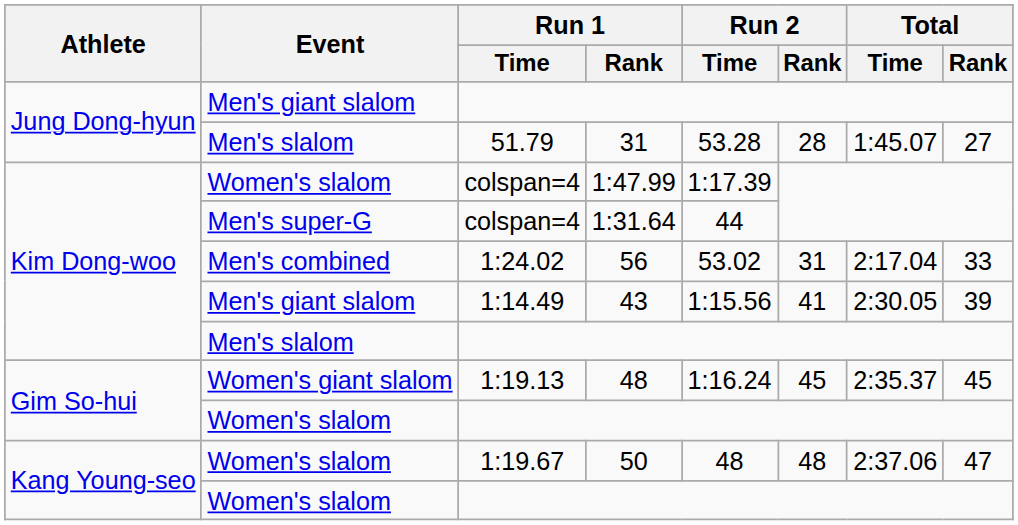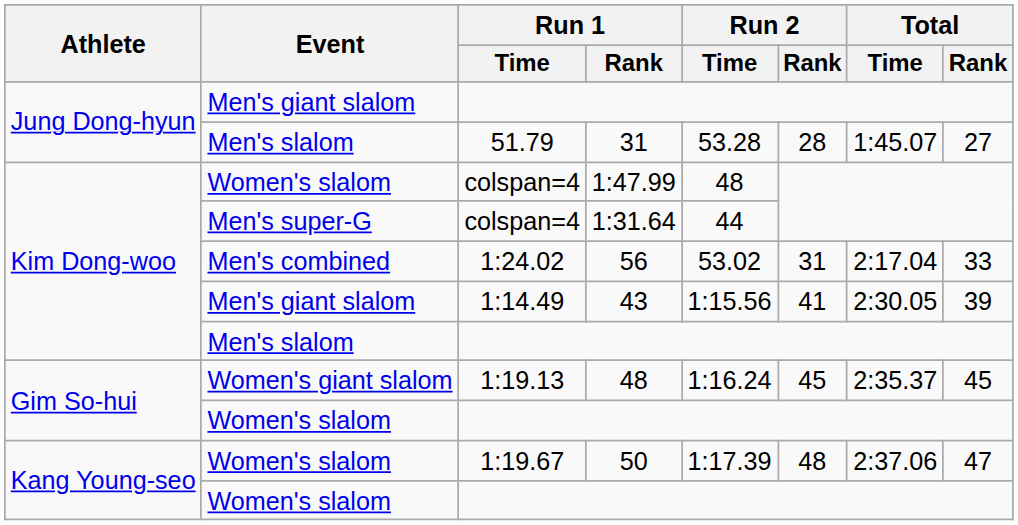(730, 182) 1:17.39 -> (730, 182) 48
(730, 461) 48 -> (730, 461) 1:17.39
